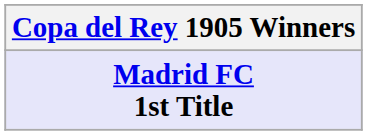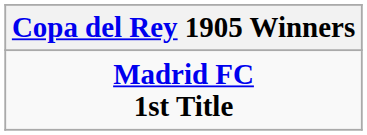(184, 89) lavender background -> (184, 89) no background
